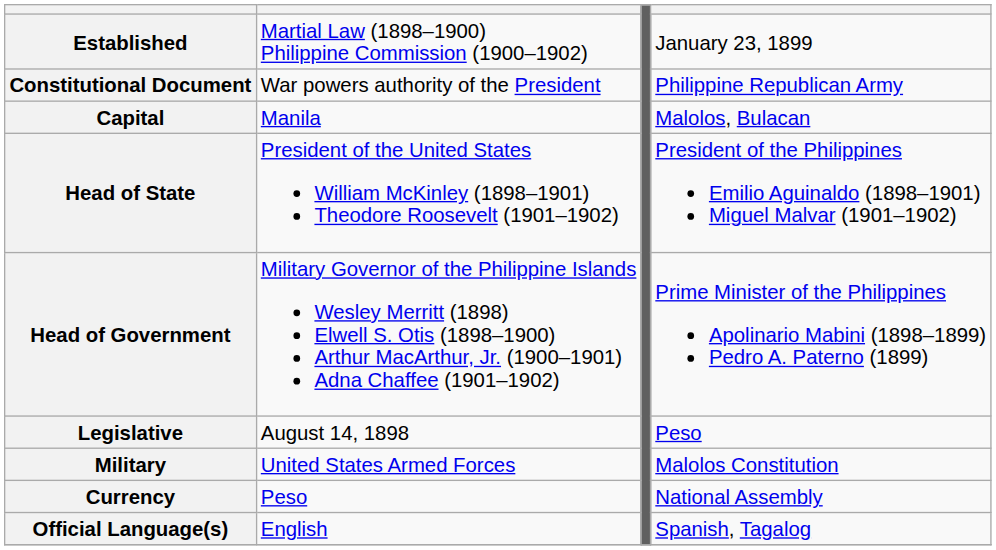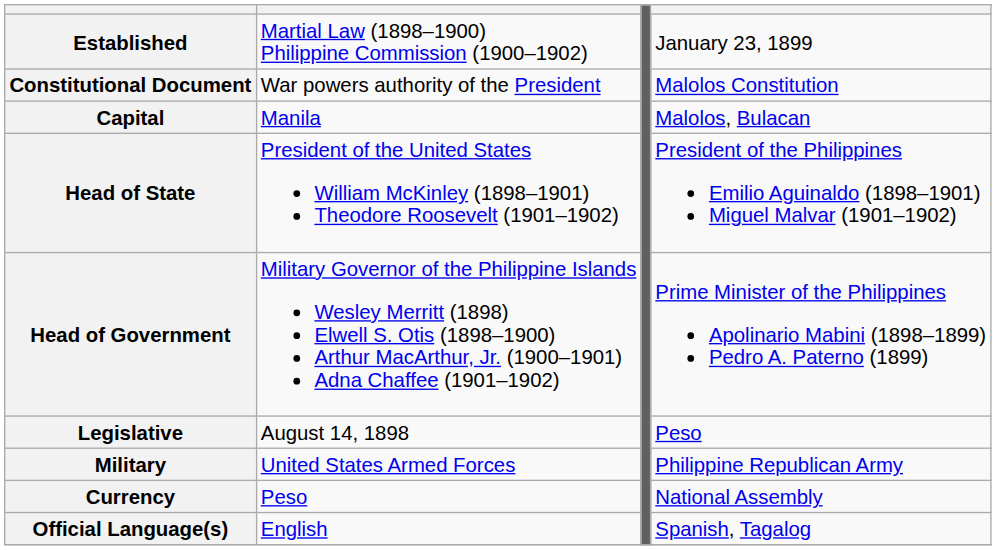(779, 85) Philippine Republican Army -> (747, 85) Malolos Constitution
(747, 465) Malolos Constitution -> (779, 465) Philippine Republican Army
